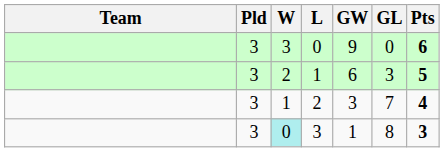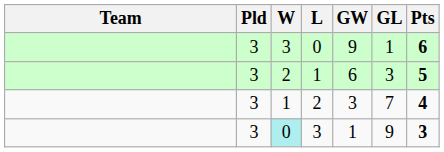(390, 47) 0 -> (390, 47) 1
(390, 132) 8 -> (390, 132) 9
